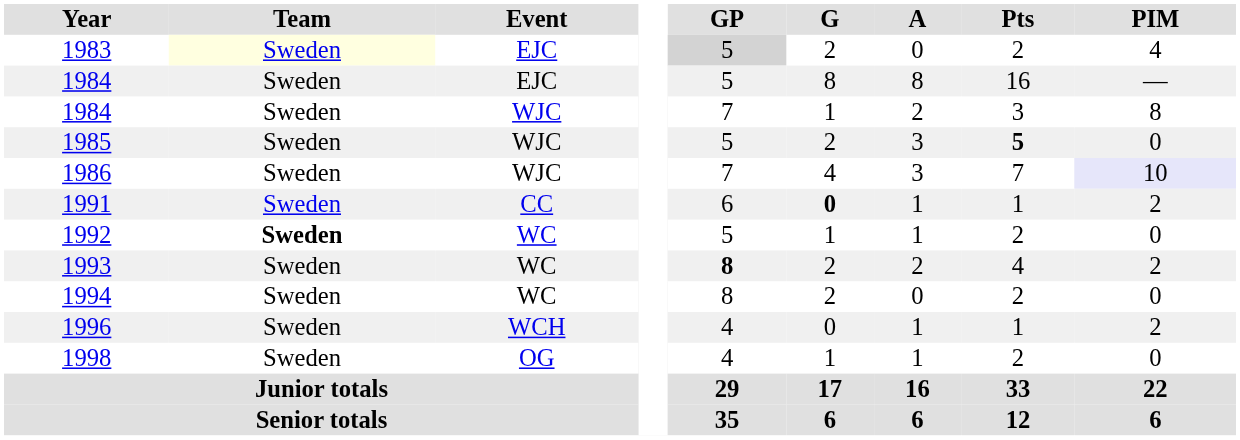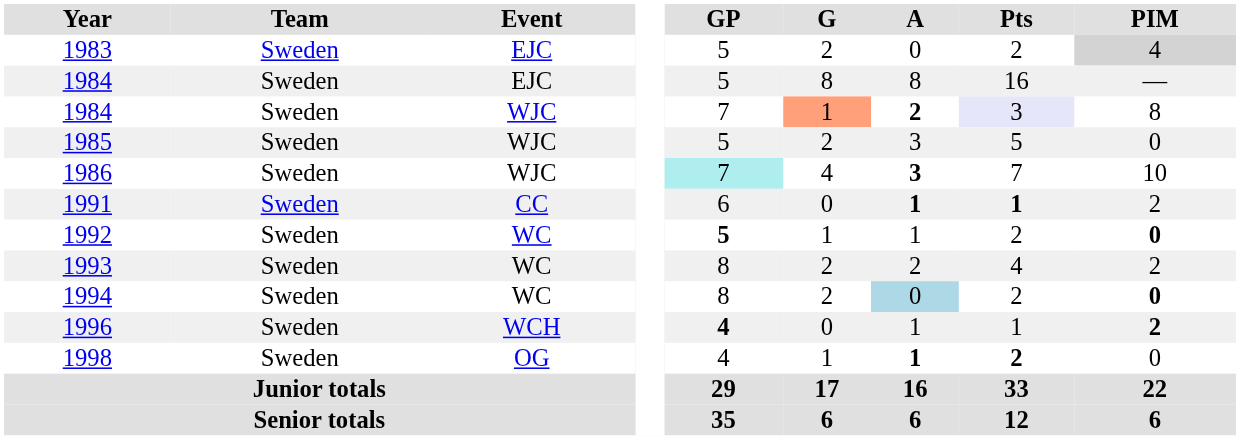(302, 49) lightyellow background -> (300, 49) no background
(727, 49) lightgrey background -> (723, 49) no background
(1155, 49) no background -> (1155, 49) lightgrey background
(830, 111) no background -> (827, 111) lightsalmon background
(917, 111) normal -> (915, 111) bold
(1018, 111) no background -> (1016, 111) lavender background
(1018, 142) bold -> (1016, 142) normal
(727, 173) no background -> (723, 173) paleturquoise background
(917, 173) normal -> (915, 173) bold
(1155, 173) lavender background -> (1155, 173) no background
(830, 203) bold -> (827, 203) normal
(917, 203) normal -> (915, 203) bold
(1018, 203) normal -> (1016, 203) bold
(302, 234) bold -> (300, 234) normal
(727, 234) normal -> (723, 234) bold
(1155, 234) normal -> (1155, 234) bold
(727, 265) bold -> (723, 265) normal
(917, 296) no background -> (915, 296) lightblue background
(1155, 296) normal -> (1155, 296) bold
(727, 327) normal -> (723, 327) bold
(1155, 327) normal -> (1155, 327) bold
(917, 357) normal -> (915, 357) bold
(1018, 357) normal -> (1016, 357) bold
